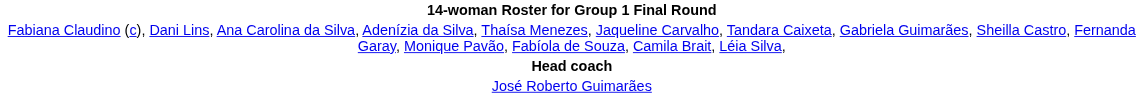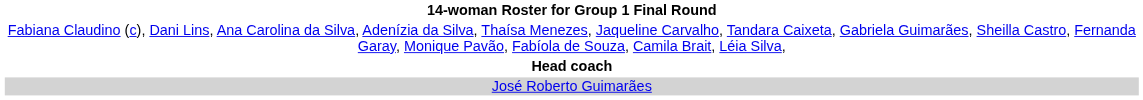(572, 86) no background -> (572, 86) lightgrey background
